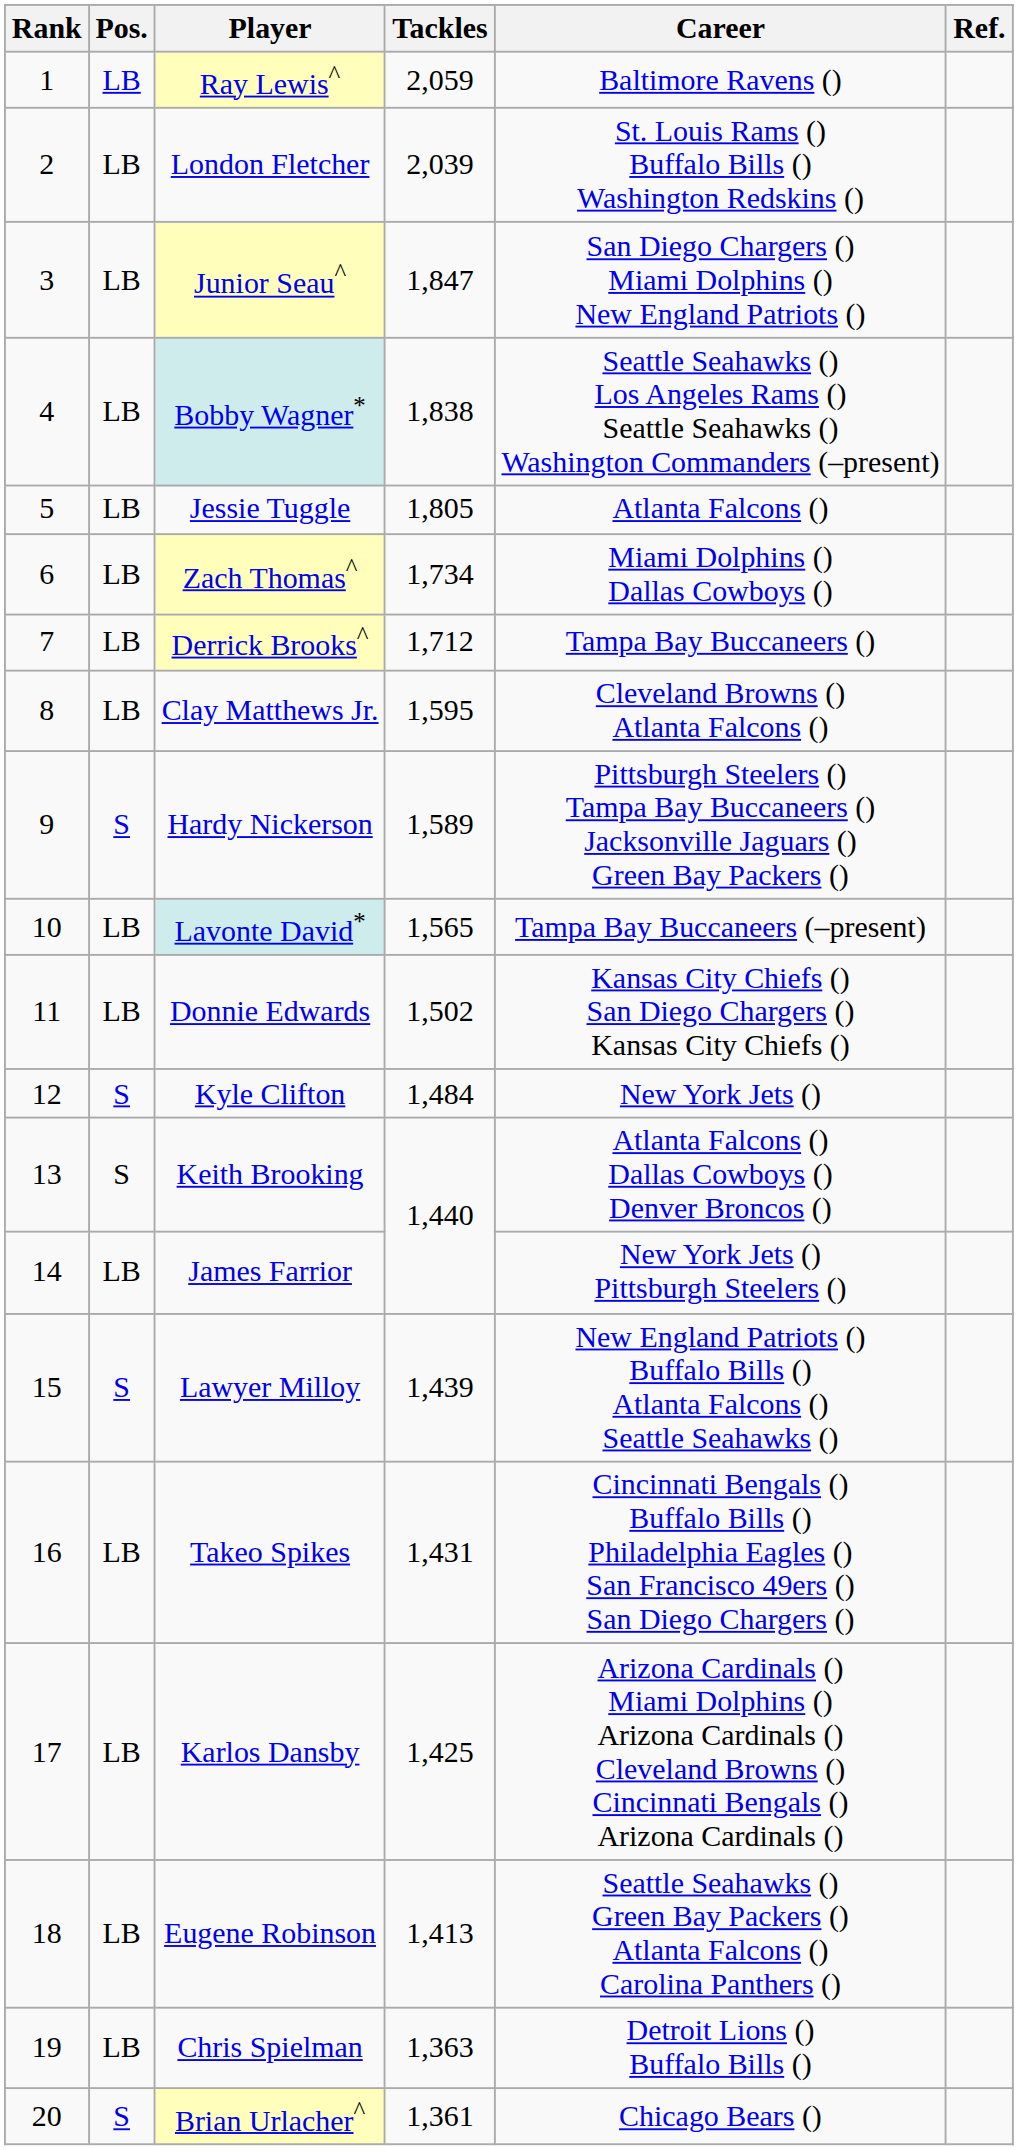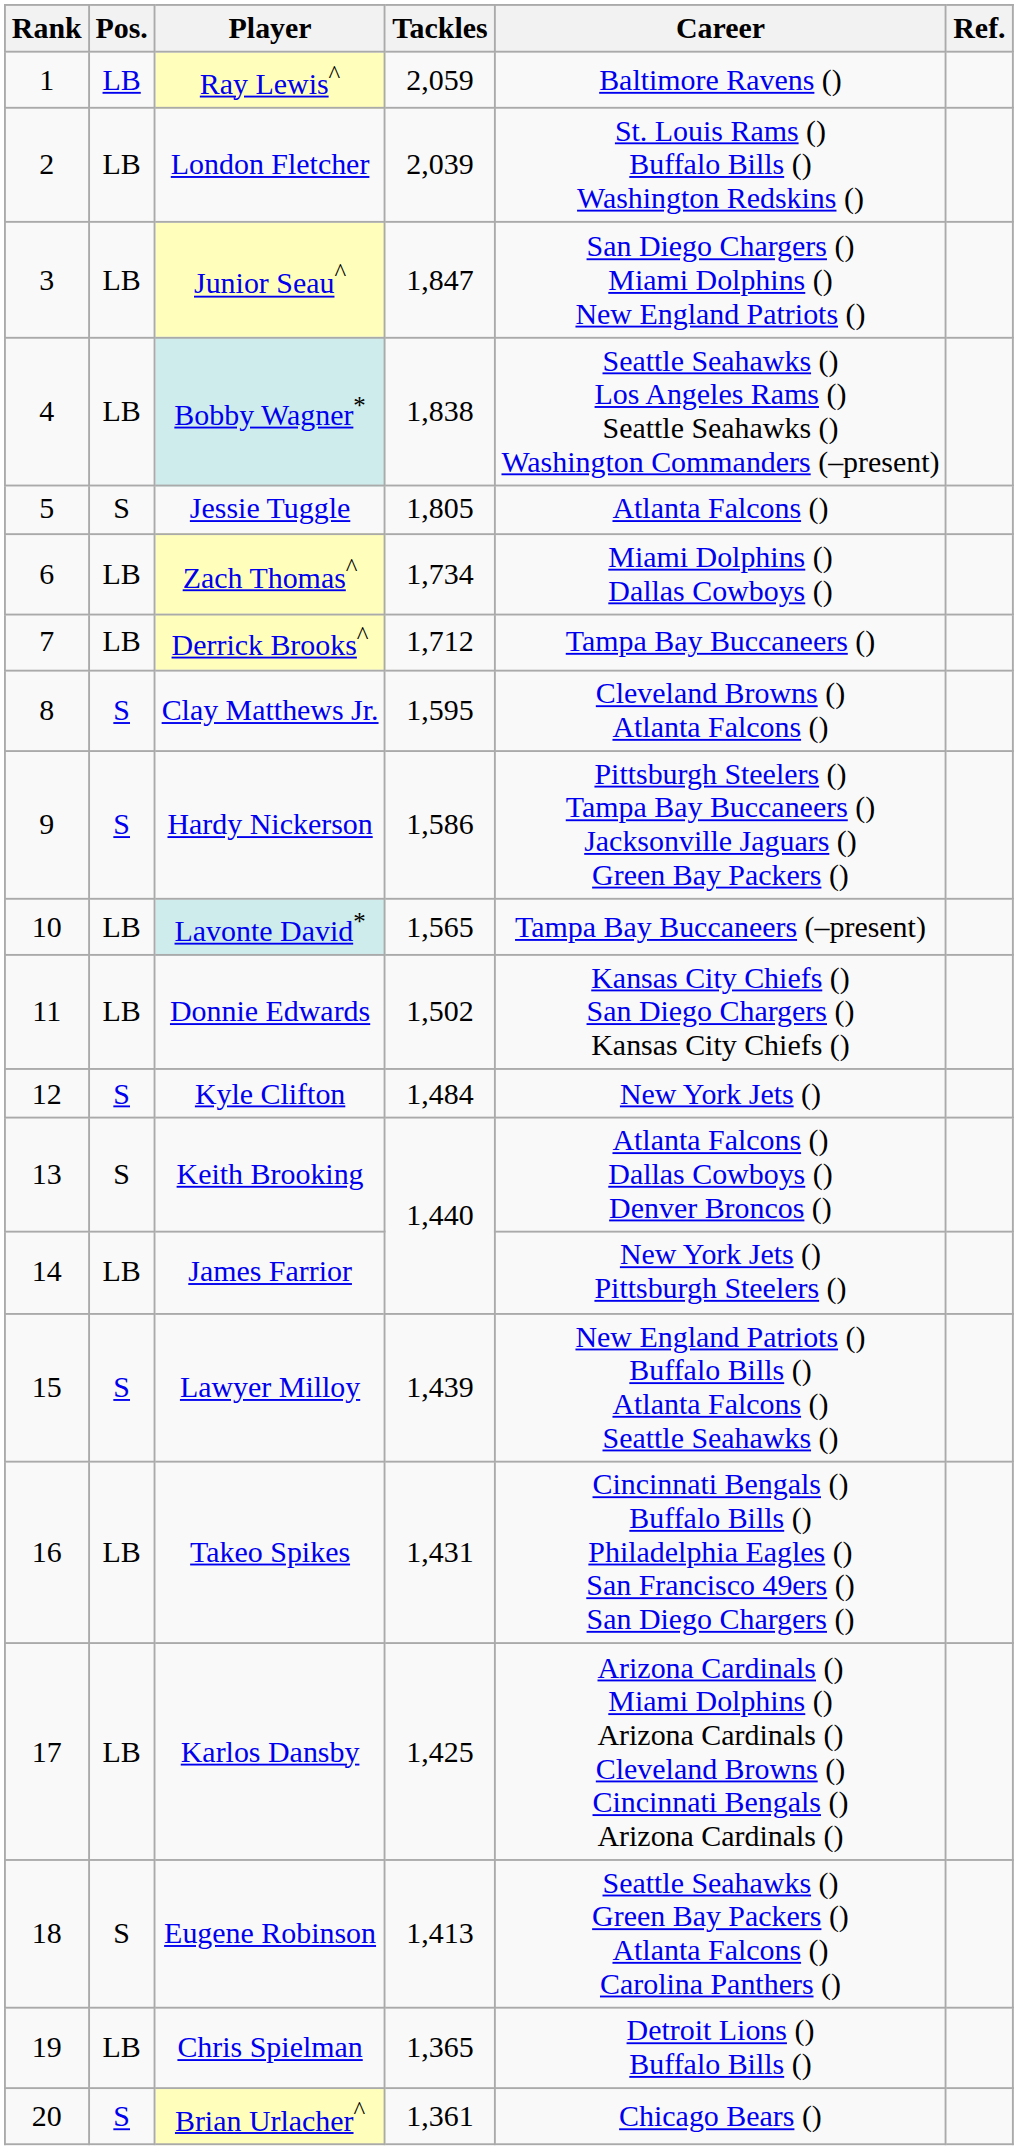(122, 509) LB -> (122, 509) S
(122, 710) LB -> (122, 710) S
(440, 824) 1,589 -> (440, 824) 1,586
(122, 1933) LB -> (122, 1933) S
(440, 2048) 1,363 -> (440, 2048) 1,365
